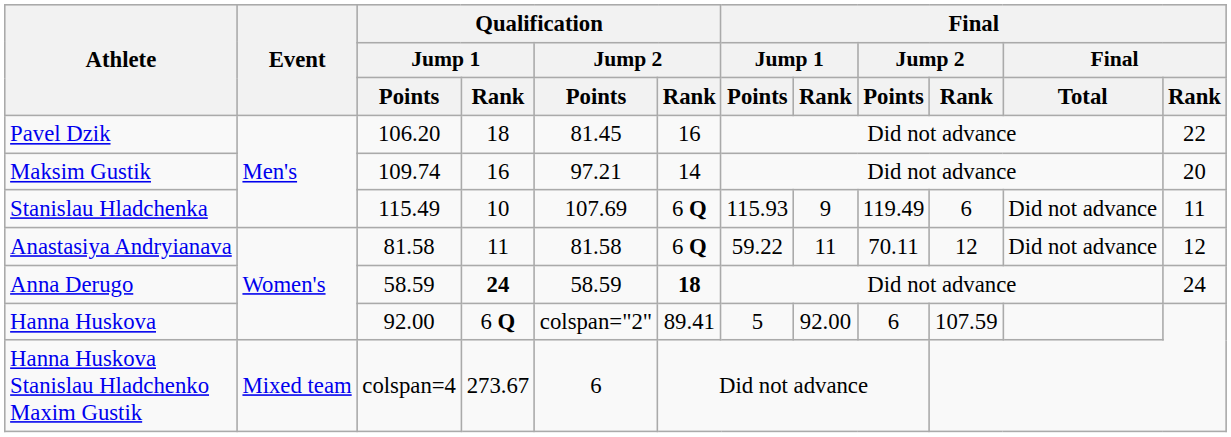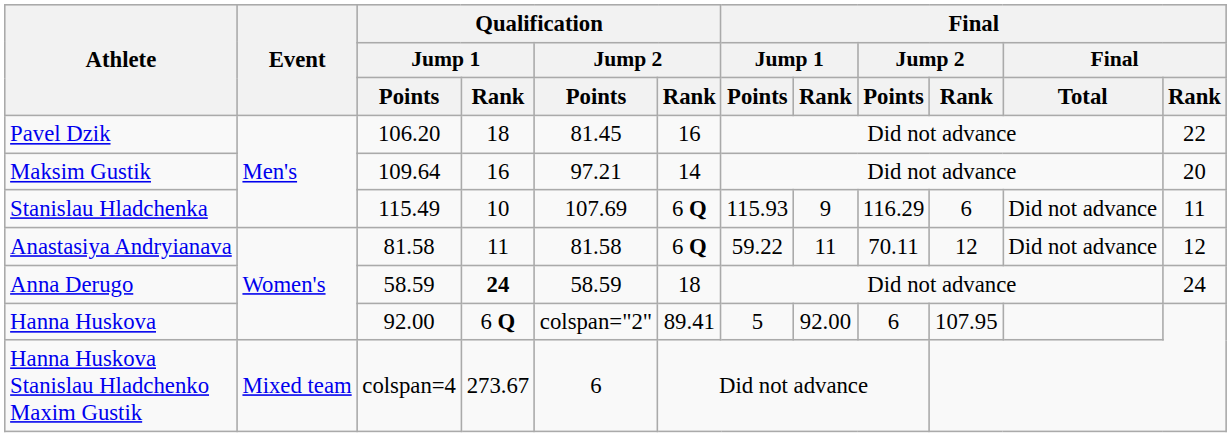(409, 171) 109.74 -> (409, 171) 109.64
(894, 209) 119.49 -> (894, 209) 116.29
(689, 284) bold -> (689, 284) normal
(966, 321) 107.59 -> (966, 321) 107.95
